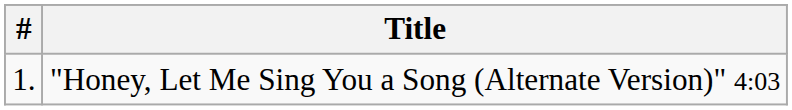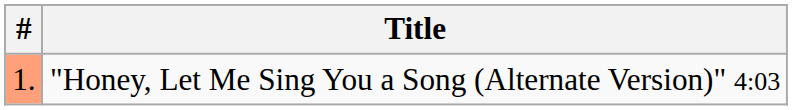(24, 78) no background -> (24, 78) lightsalmon background
